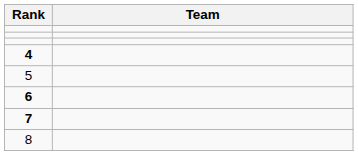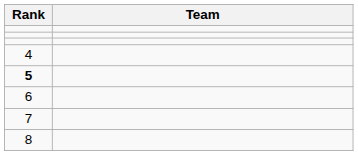(29, 55) bold -> (29, 55) normal
(29, 76) normal -> (29, 76) bold
(29, 97) bold -> (29, 97) normal
(29, 119) bold -> (29, 119) normal
